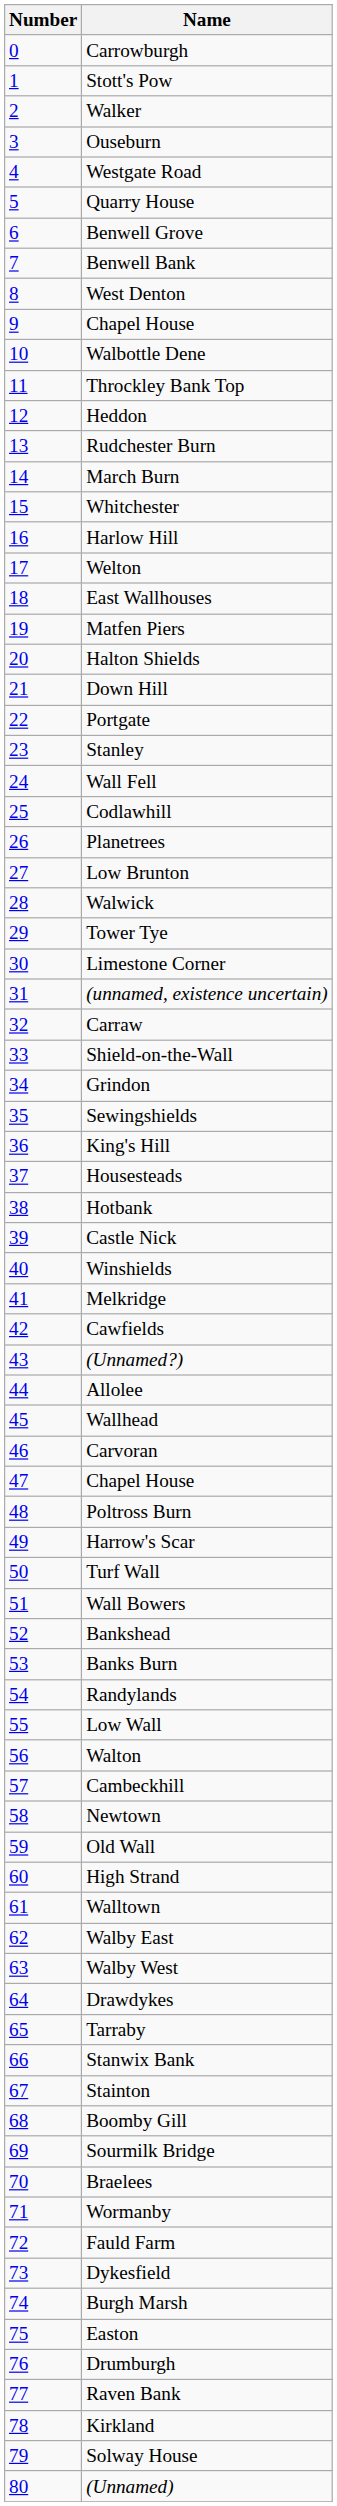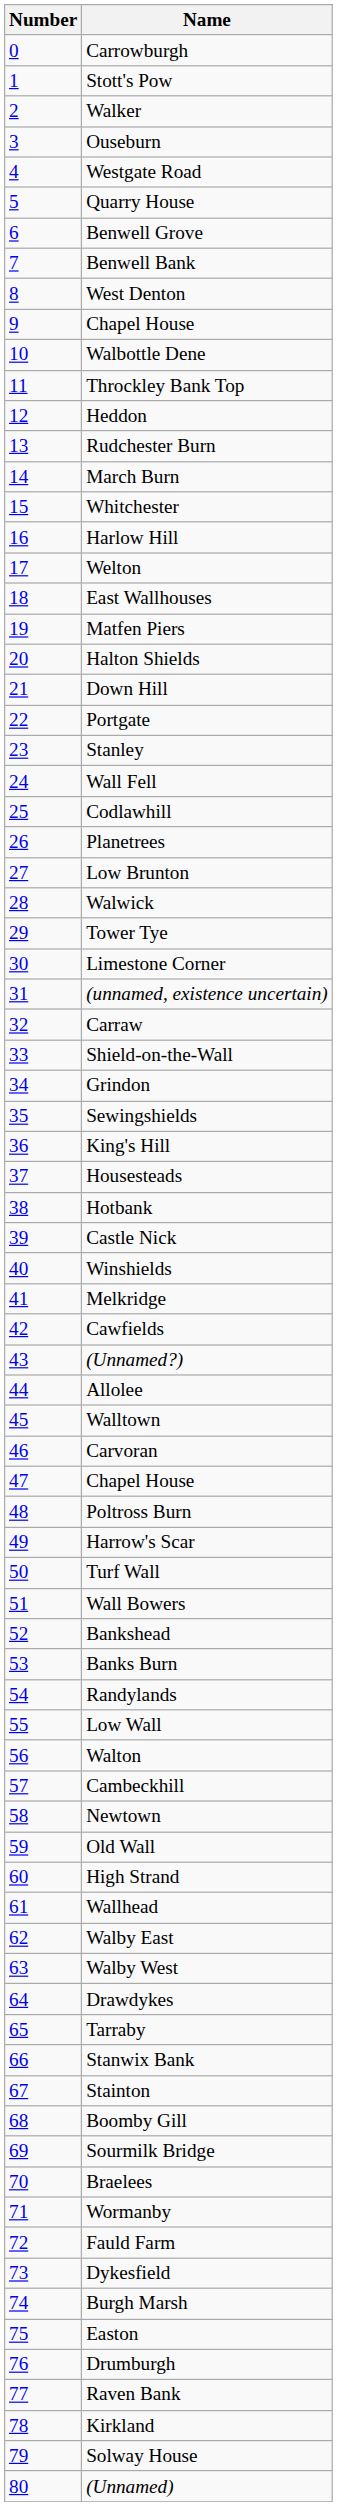(122, 1420) Wallhead -> (123, 1420) Walltown
(123, 1907) Walltown -> (122, 1907) Wallhead
